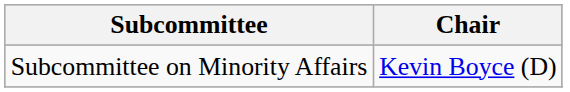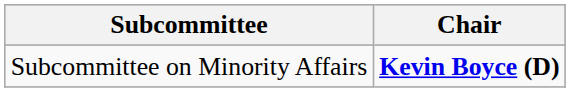(468, 65) normal -> (469, 65) bold
